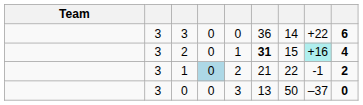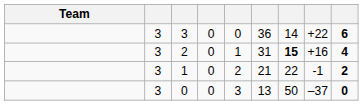(264, 53) bold -> (264, 53) normal
(291, 53) normal -> (291, 53) bold
(318, 53) paleturquoise background -> (318, 53) no background
(211, 72) lightblue background -> (211, 72) no background
